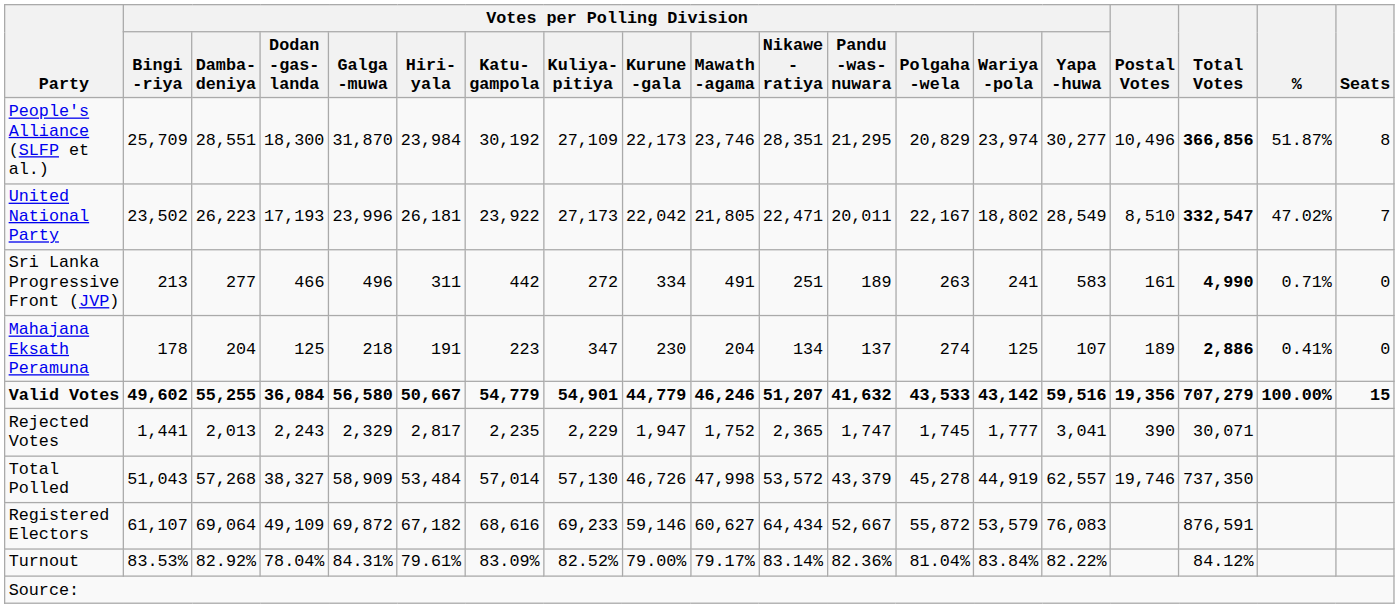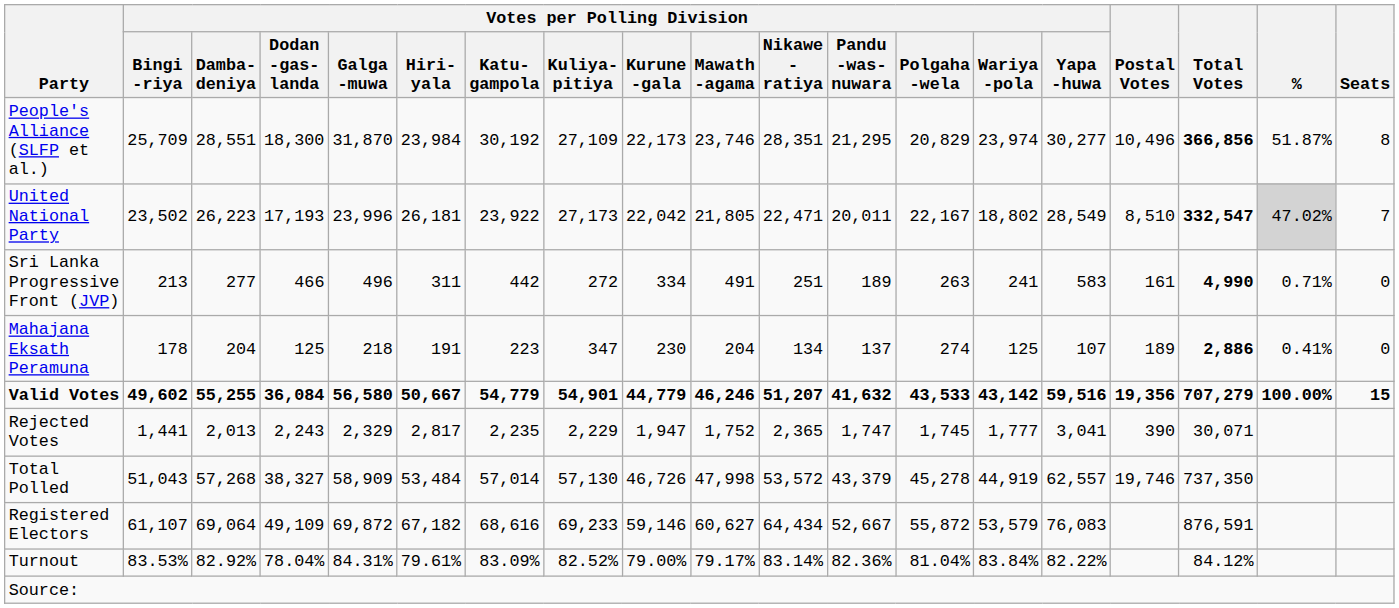(1302, 216) no background -> (1302, 216) lightgrey background
